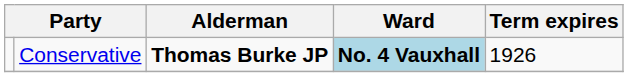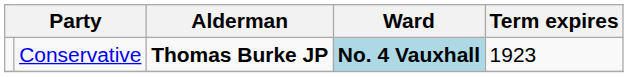(513, 54) 1926 -> (513, 54) 1923
